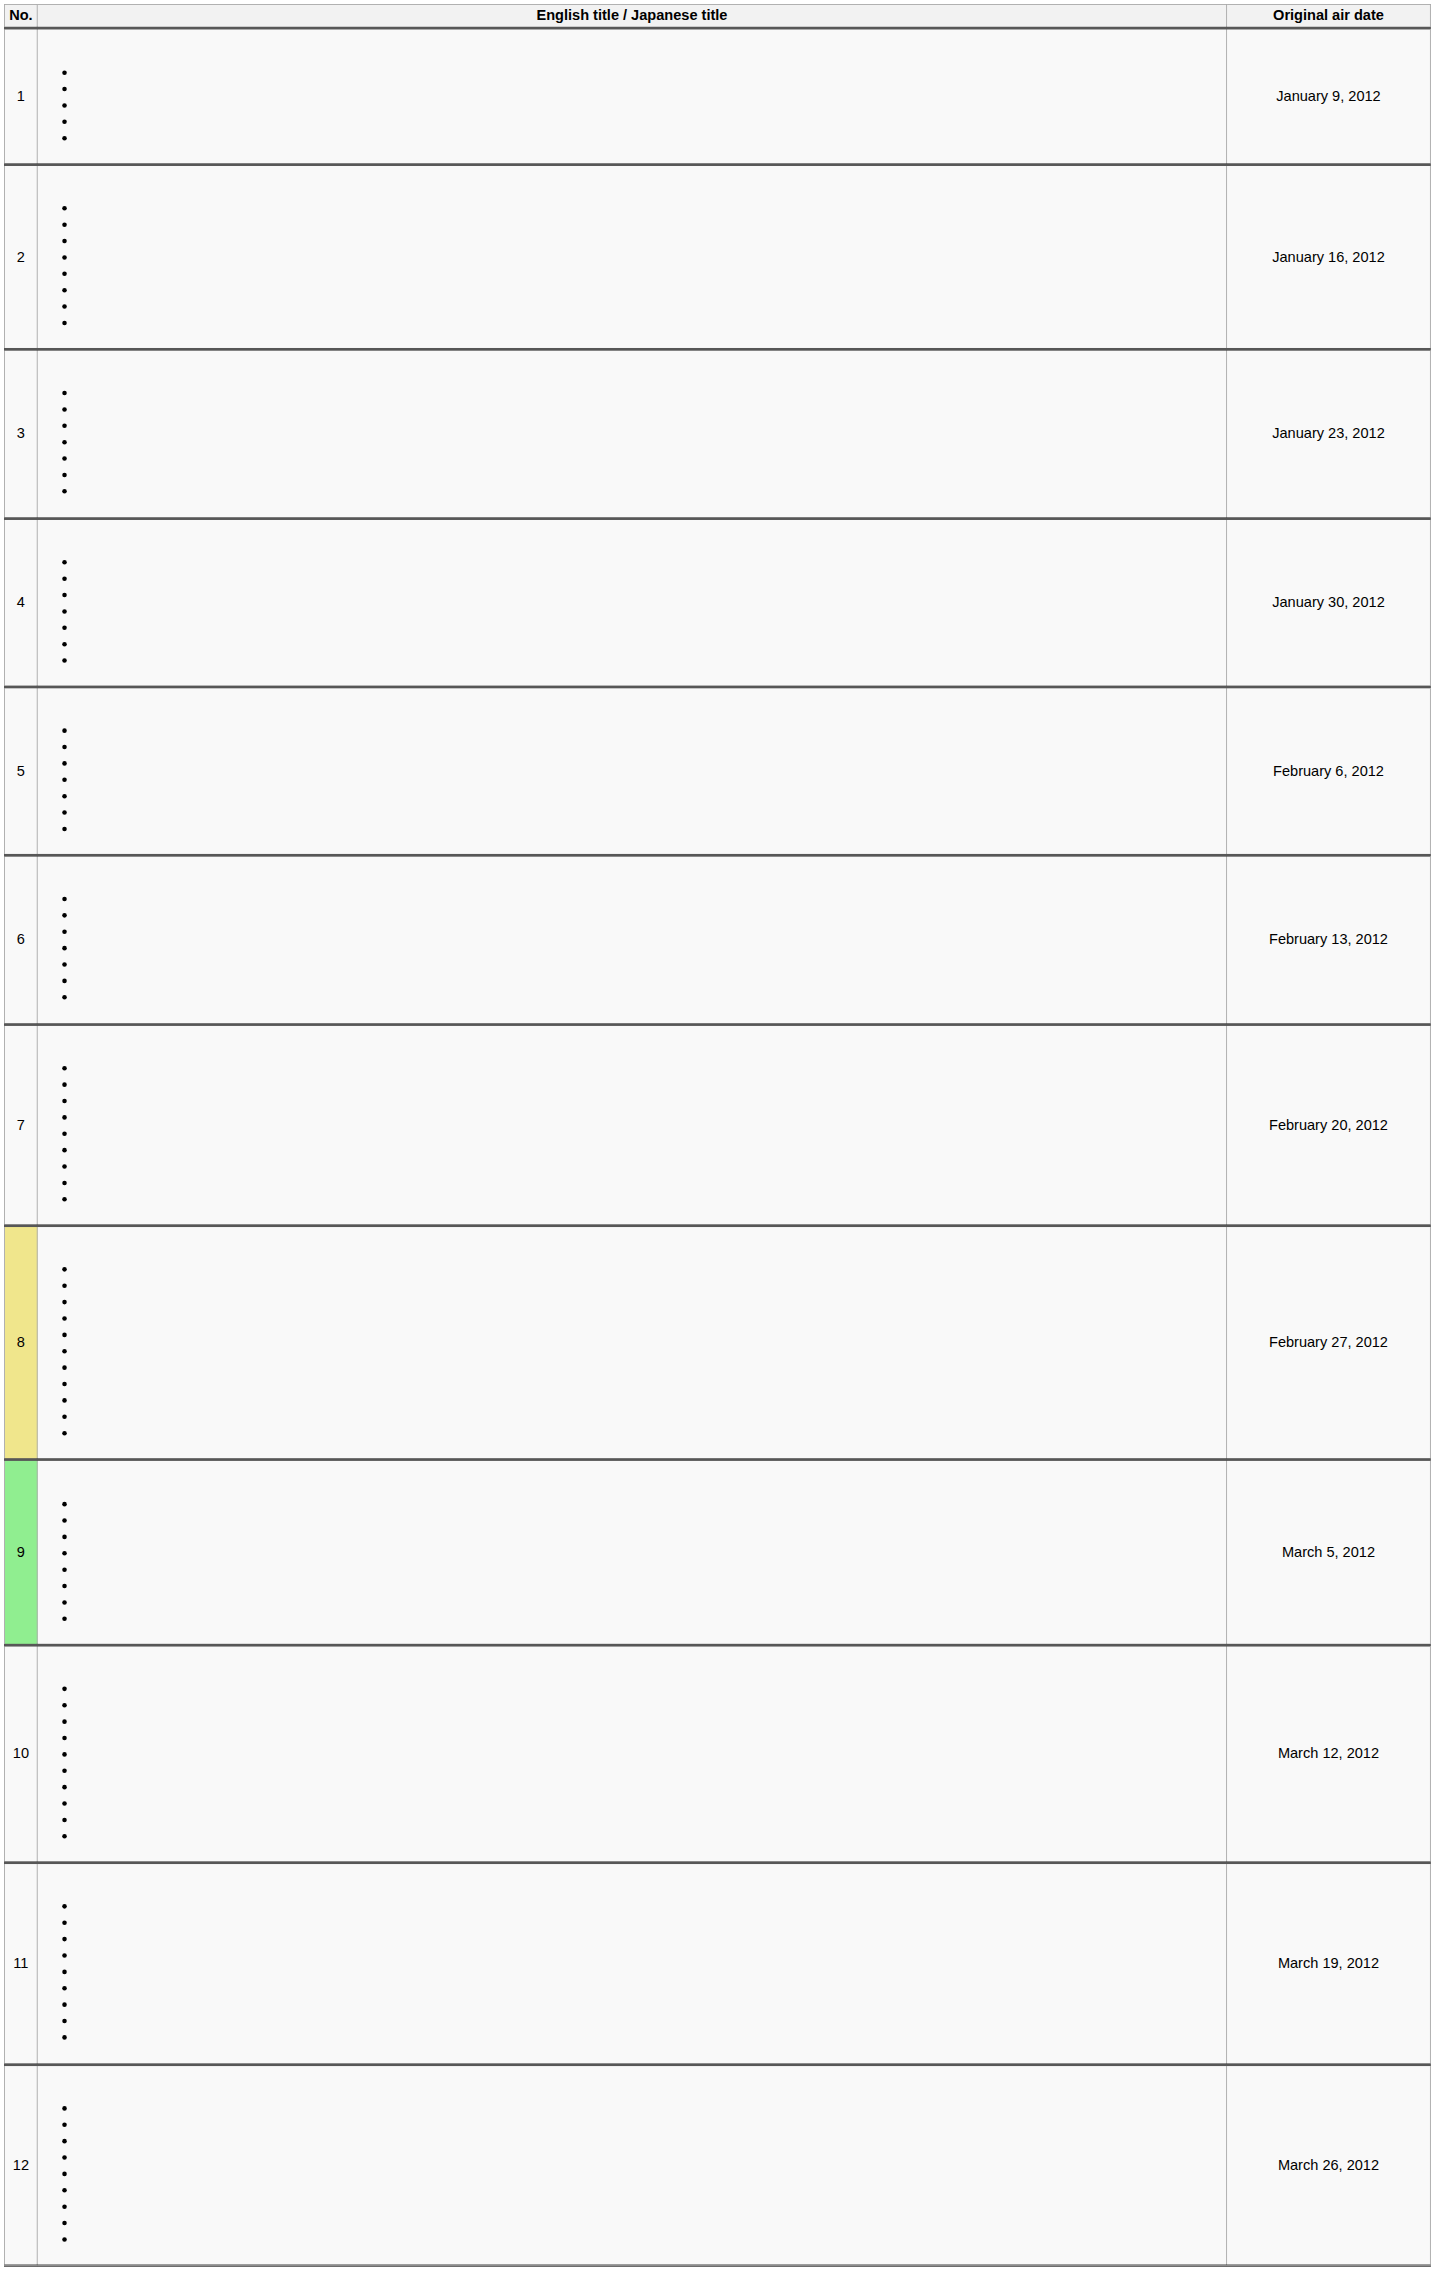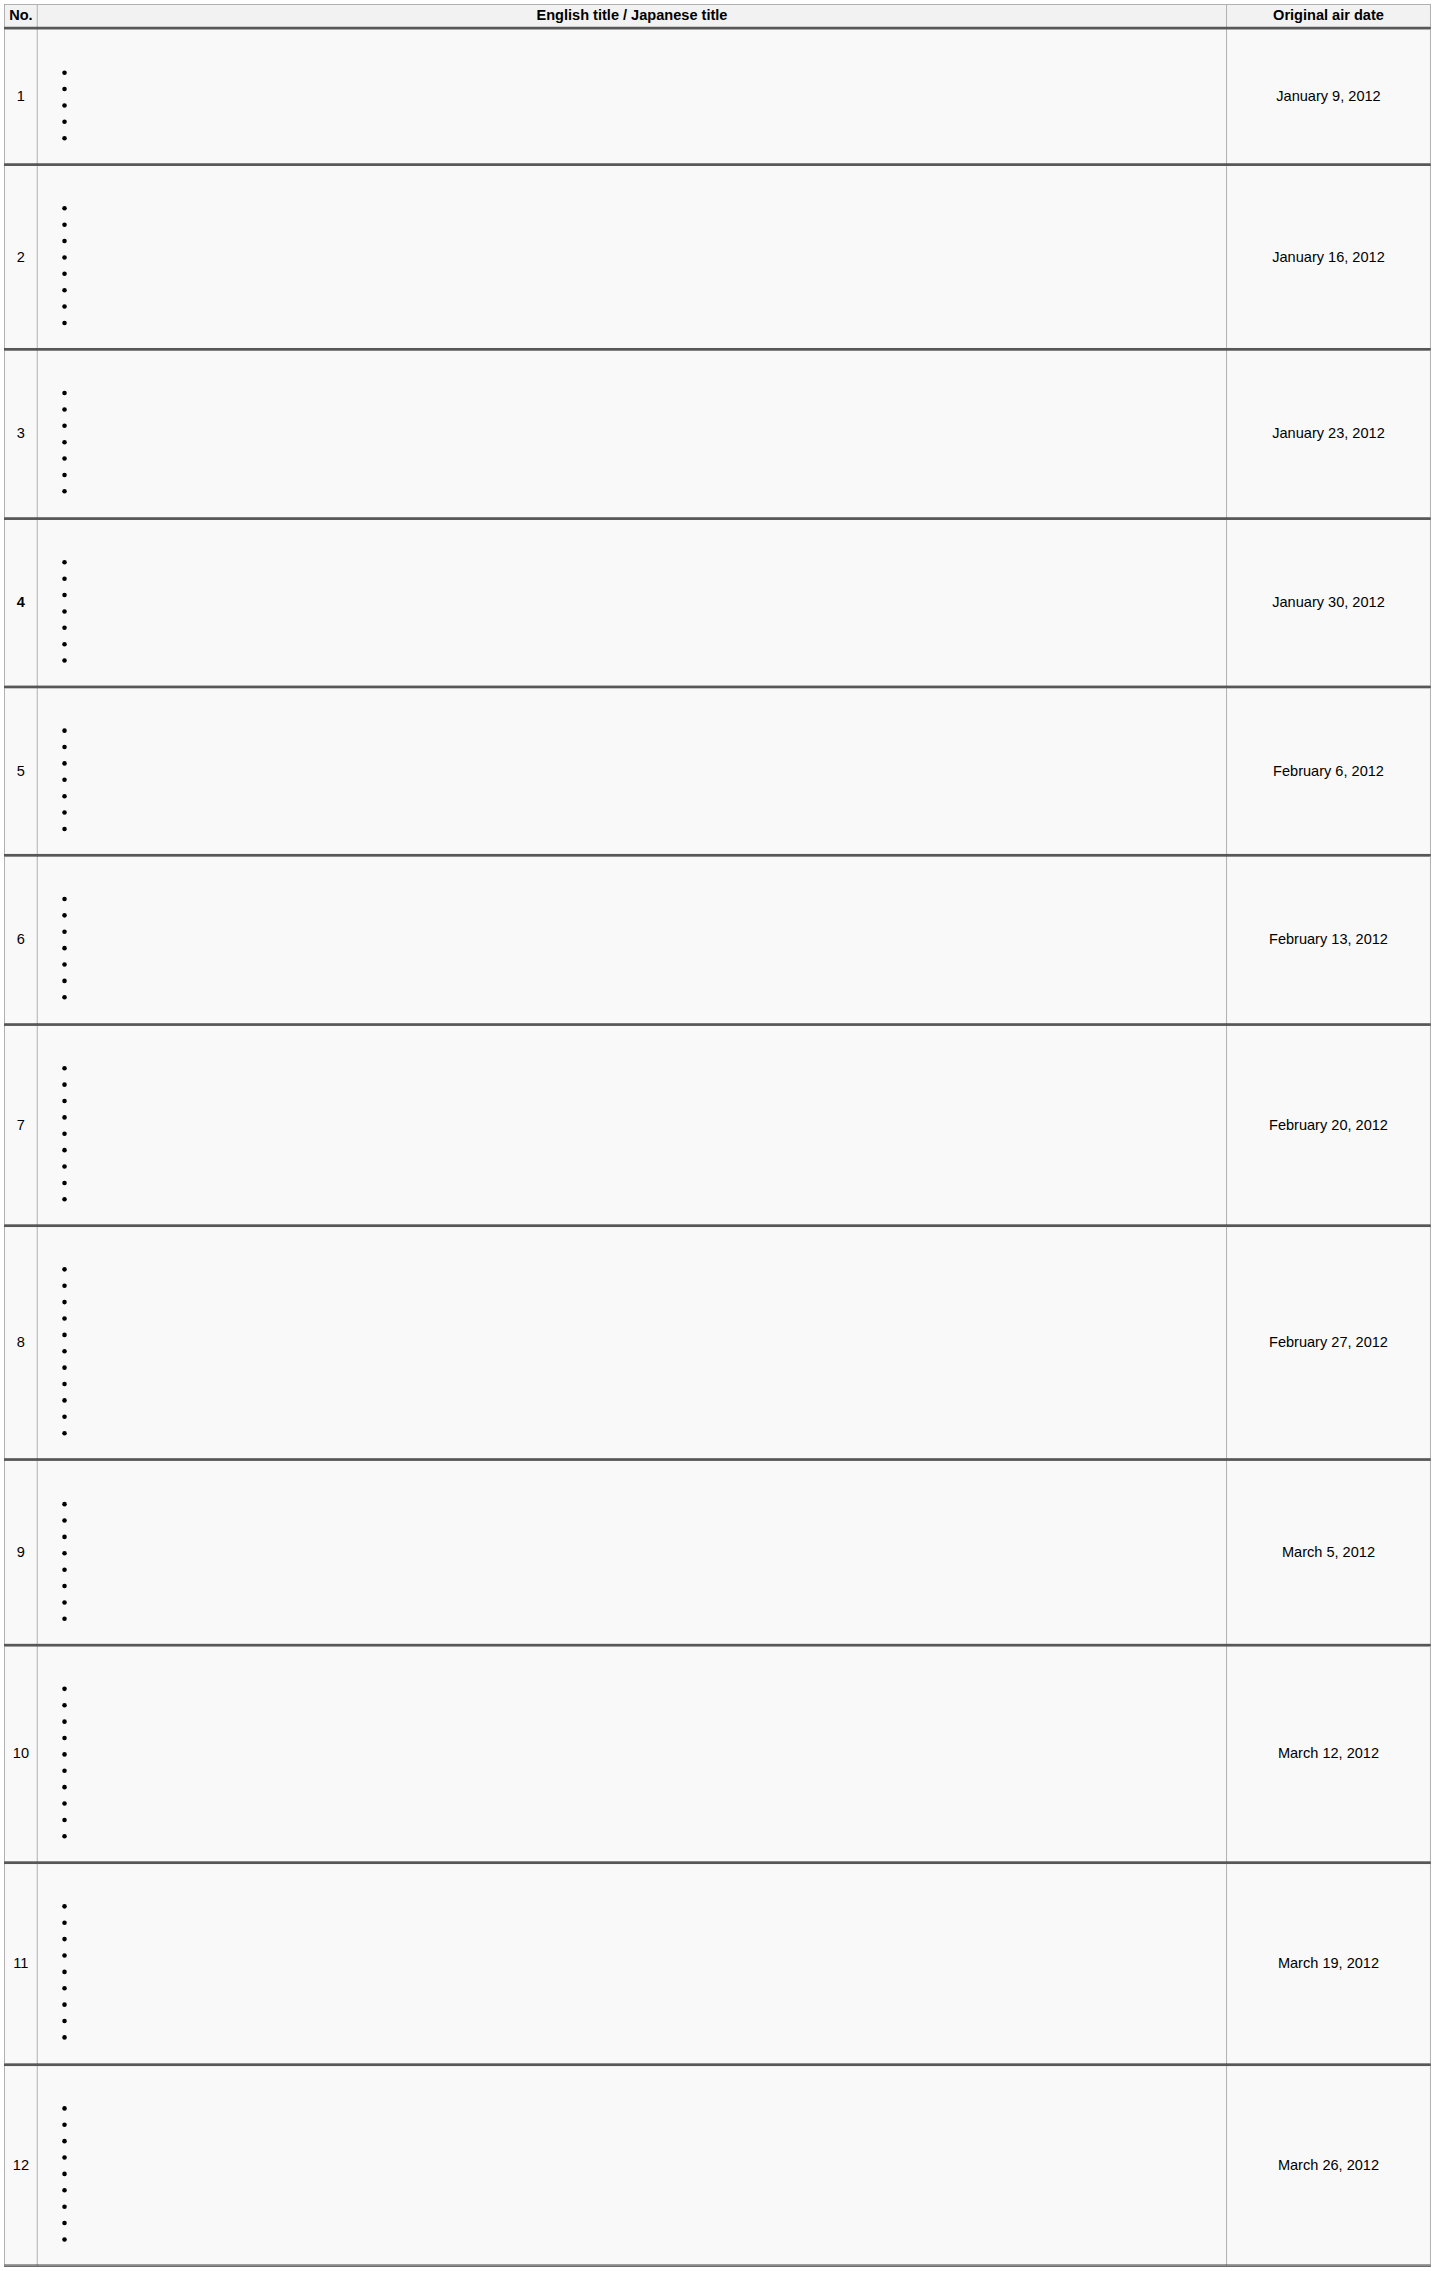(21, 602) normal -> (21, 602) bold
(21, 1342) khaki background -> (21, 1342) no background
(21, 1552) lightgreen background -> (21, 1552) no background
